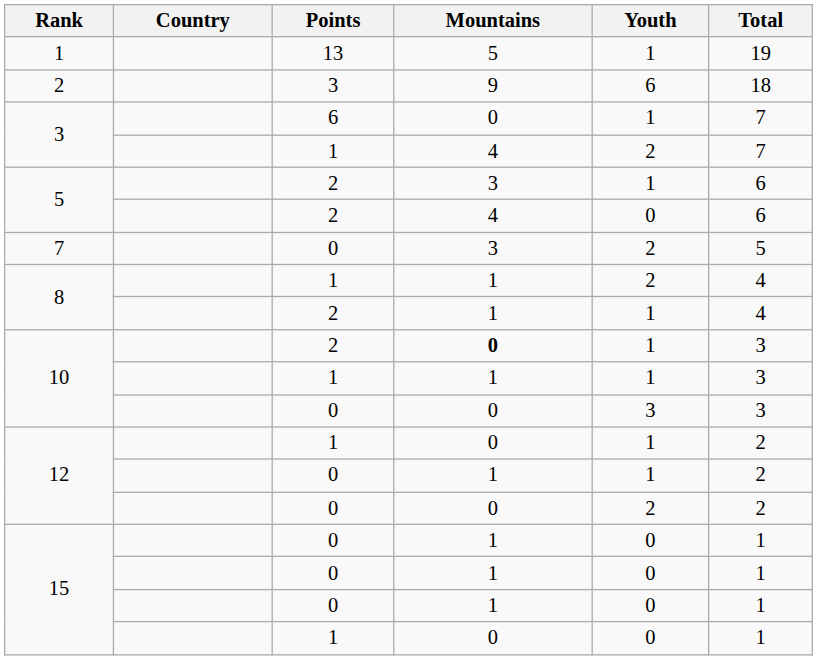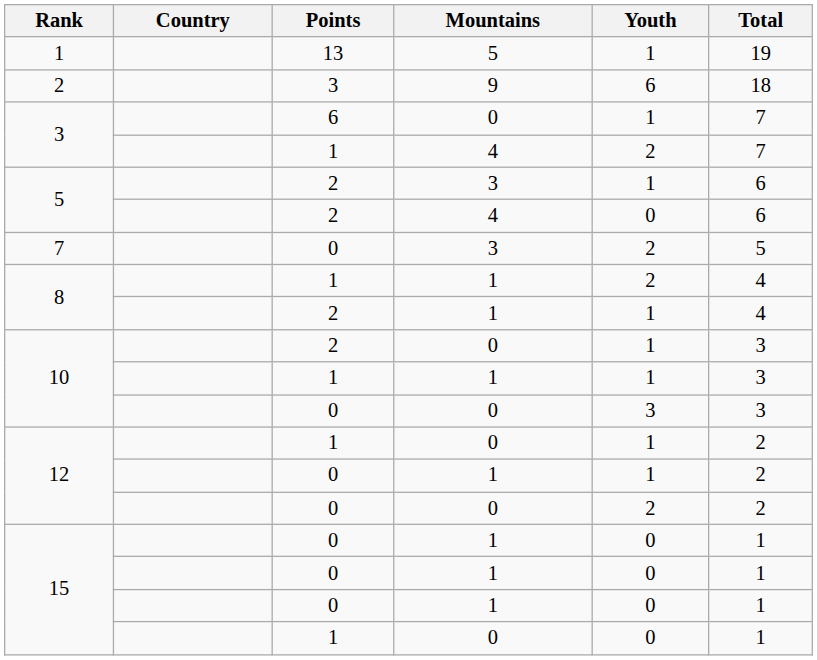(493, 345) bold -> (493, 345) normal
